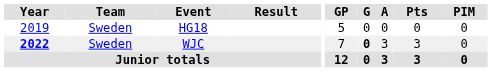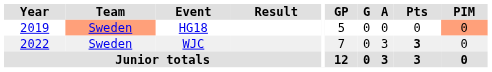(110, 28) no background -> (110, 28) lightsalmon background
(464, 28) no background -> (464, 28) lightsalmon background
(35, 44) bold -> (35, 44) normal
(367, 44) bold -> (367, 44) normal
(417, 44) normal -> (417, 44) bold
